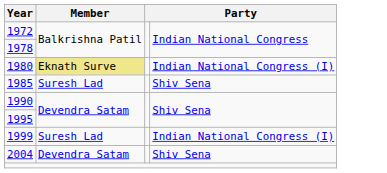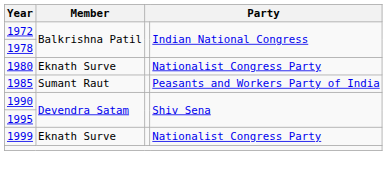(77, 66) khaki background -> (77, 66) no background
(243, 66) Indian National Congress (I) -> (237, 66) Nationalist Congress Party
(71, 84) Suresh Lad -> (74, 84) Sumant Raut
(182, 84) Shiv Sena -> (266, 84) Peasants and Workers Party of India
(71, 136) Suresh Lad -> (77, 136) Eknath Surve
(243, 136) Indian National Congress (I) -> (237, 136) Nationalist Congress Party
- row: (20, 154)
